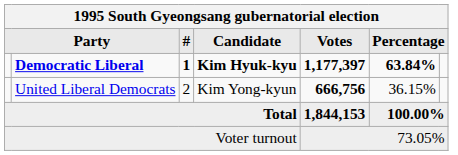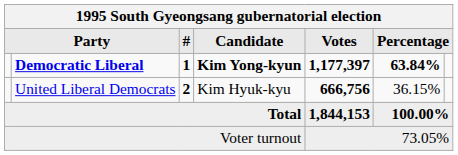(247, 65) Kim Hyuk-kyu -> (249, 65) Kim Yong-kyun
(186, 89) normal -> (186, 89) bold
(247, 89) Kim Yong-kyun -> (244, 89) Kim Hyuk-kyu
